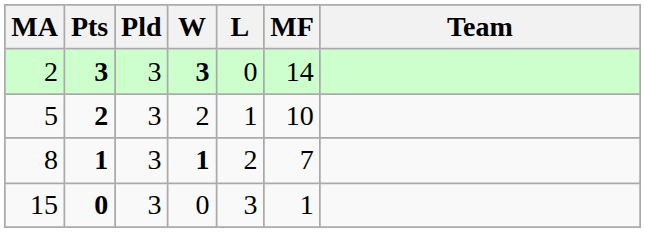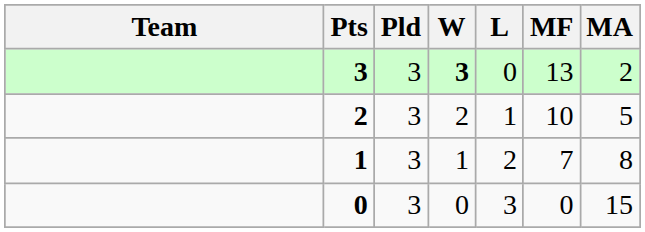columns swapped: (480, 26) <-> (35, 26)
(300, 71) 14 -> (559, 71) 13
(202, 159) bold -> (462, 159) normal
(307, 204) 1 -> (566, 204) 0
